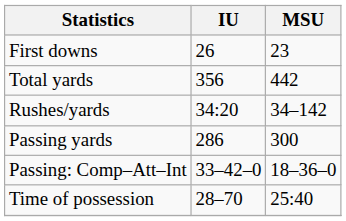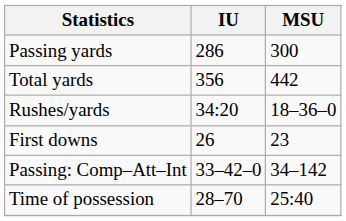rows swapped: (53, 50) <-> (61, 140)
(299, 110) 34–142 -> (303, 110) 18–36–0
(303, 170) 18–36–0 -> (299, 170) 34–142
